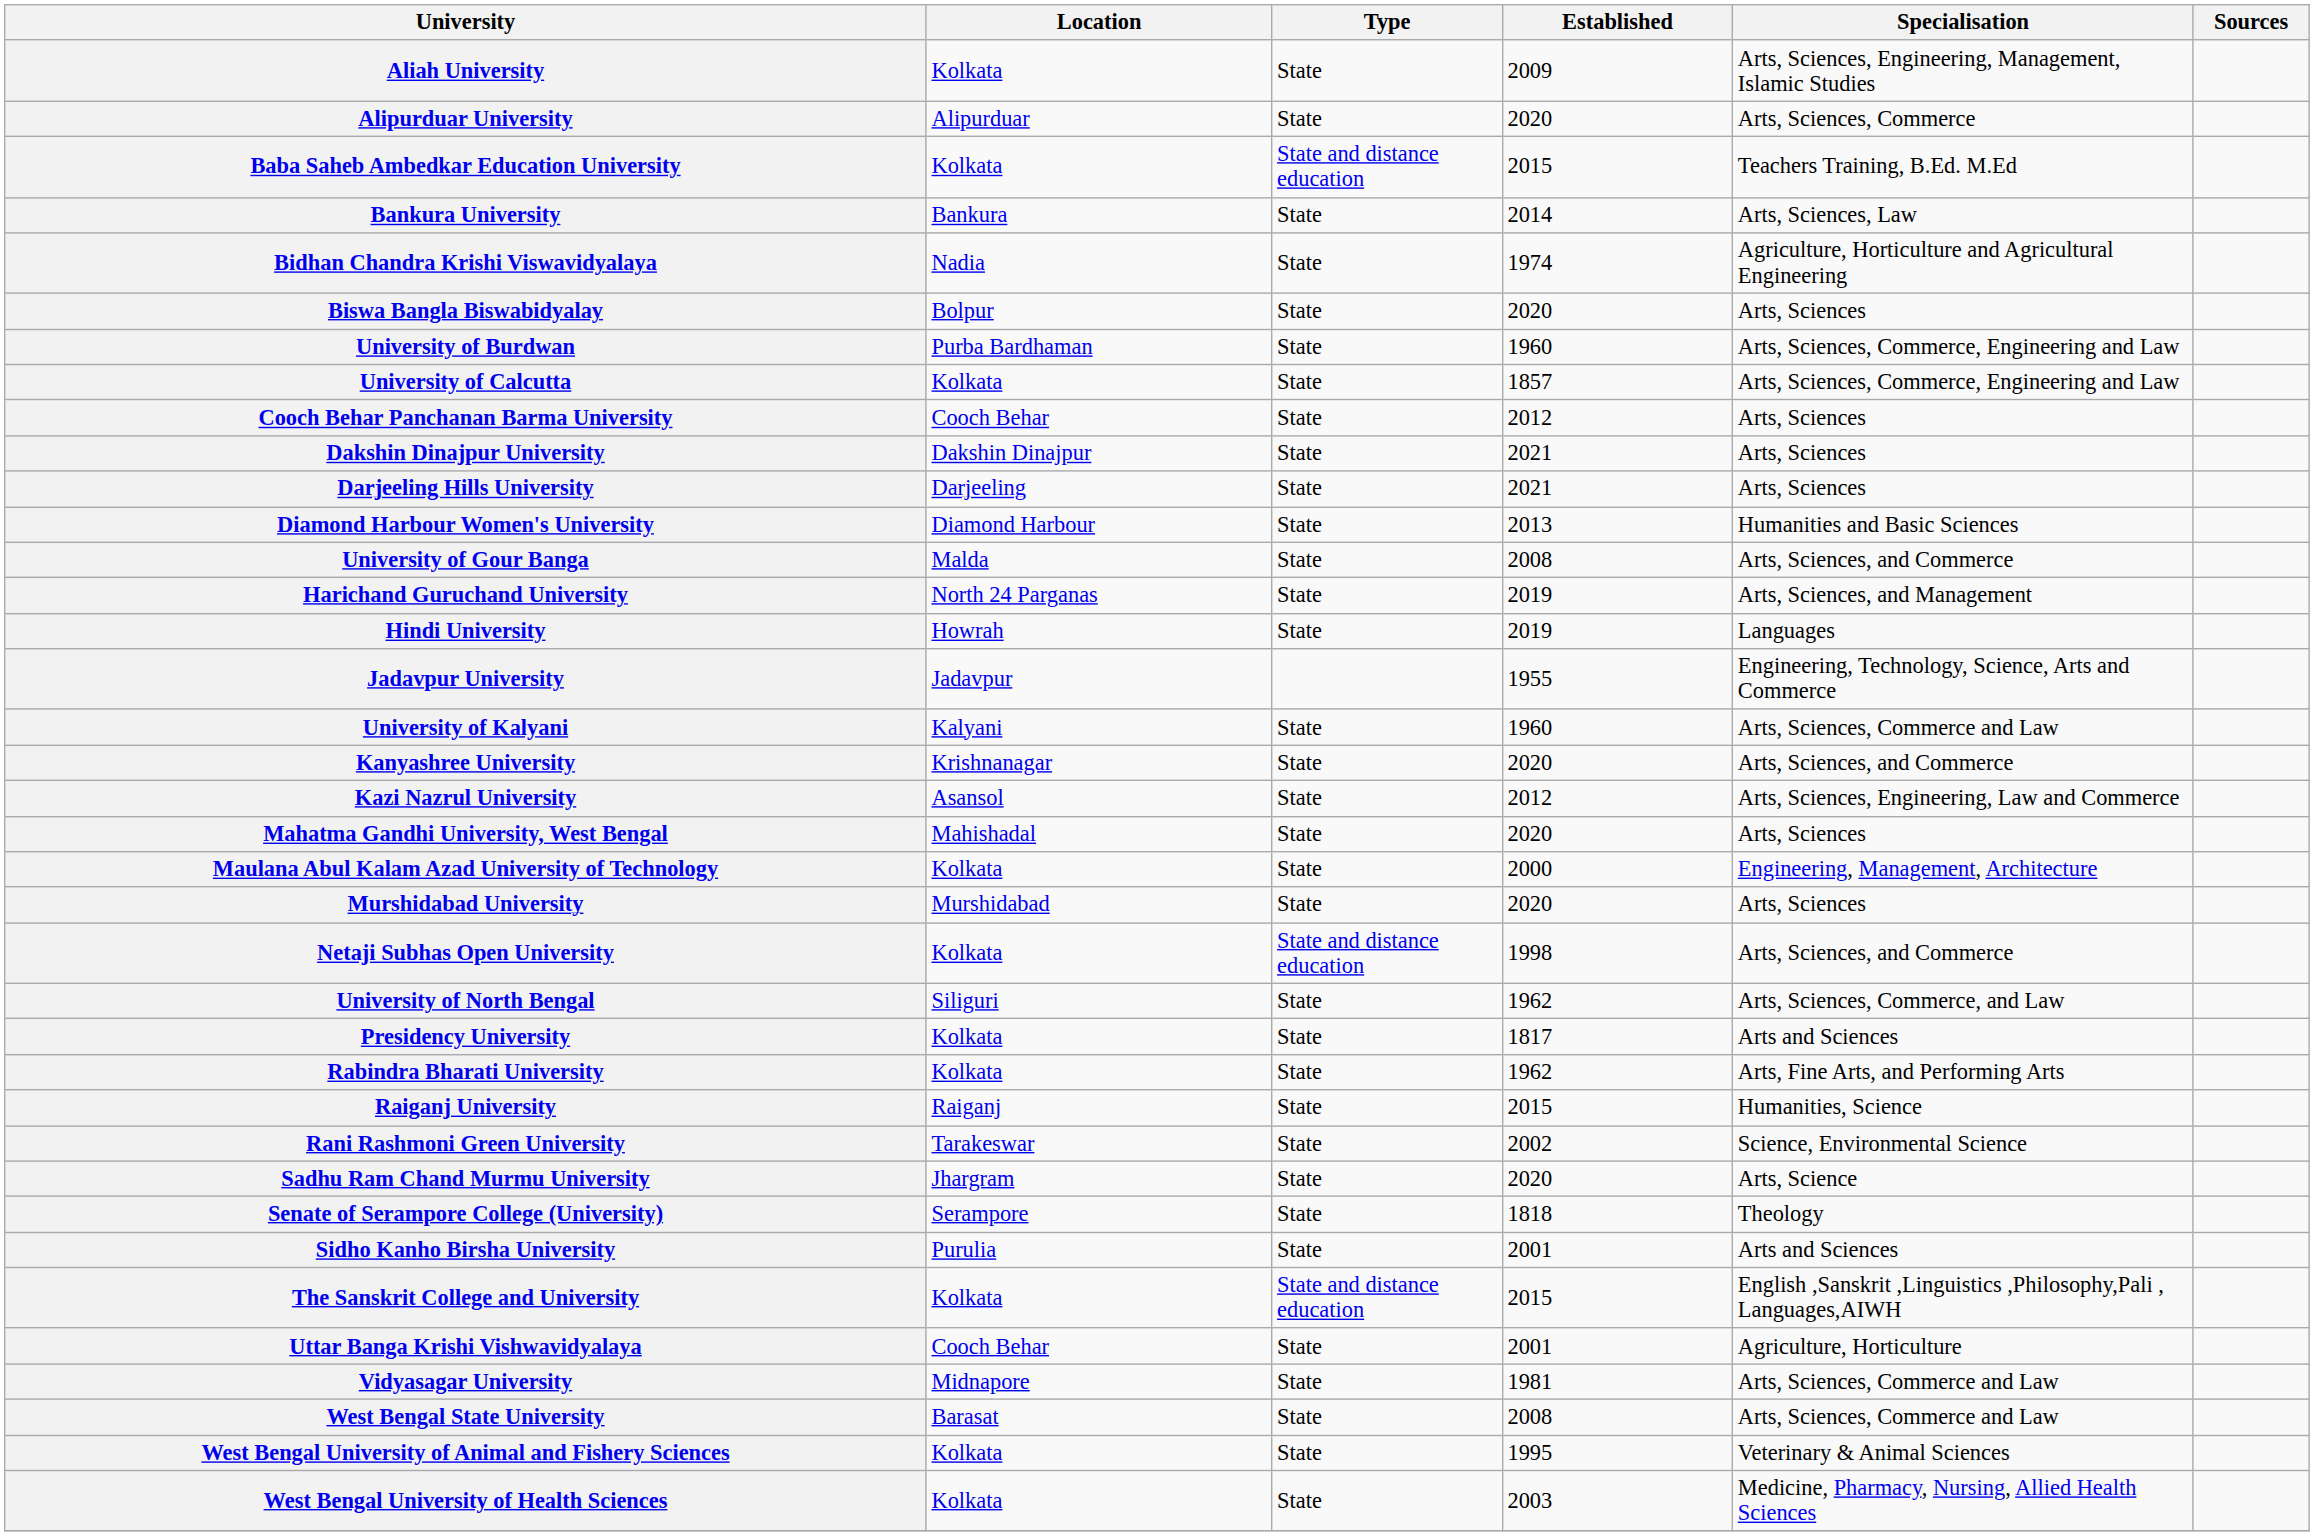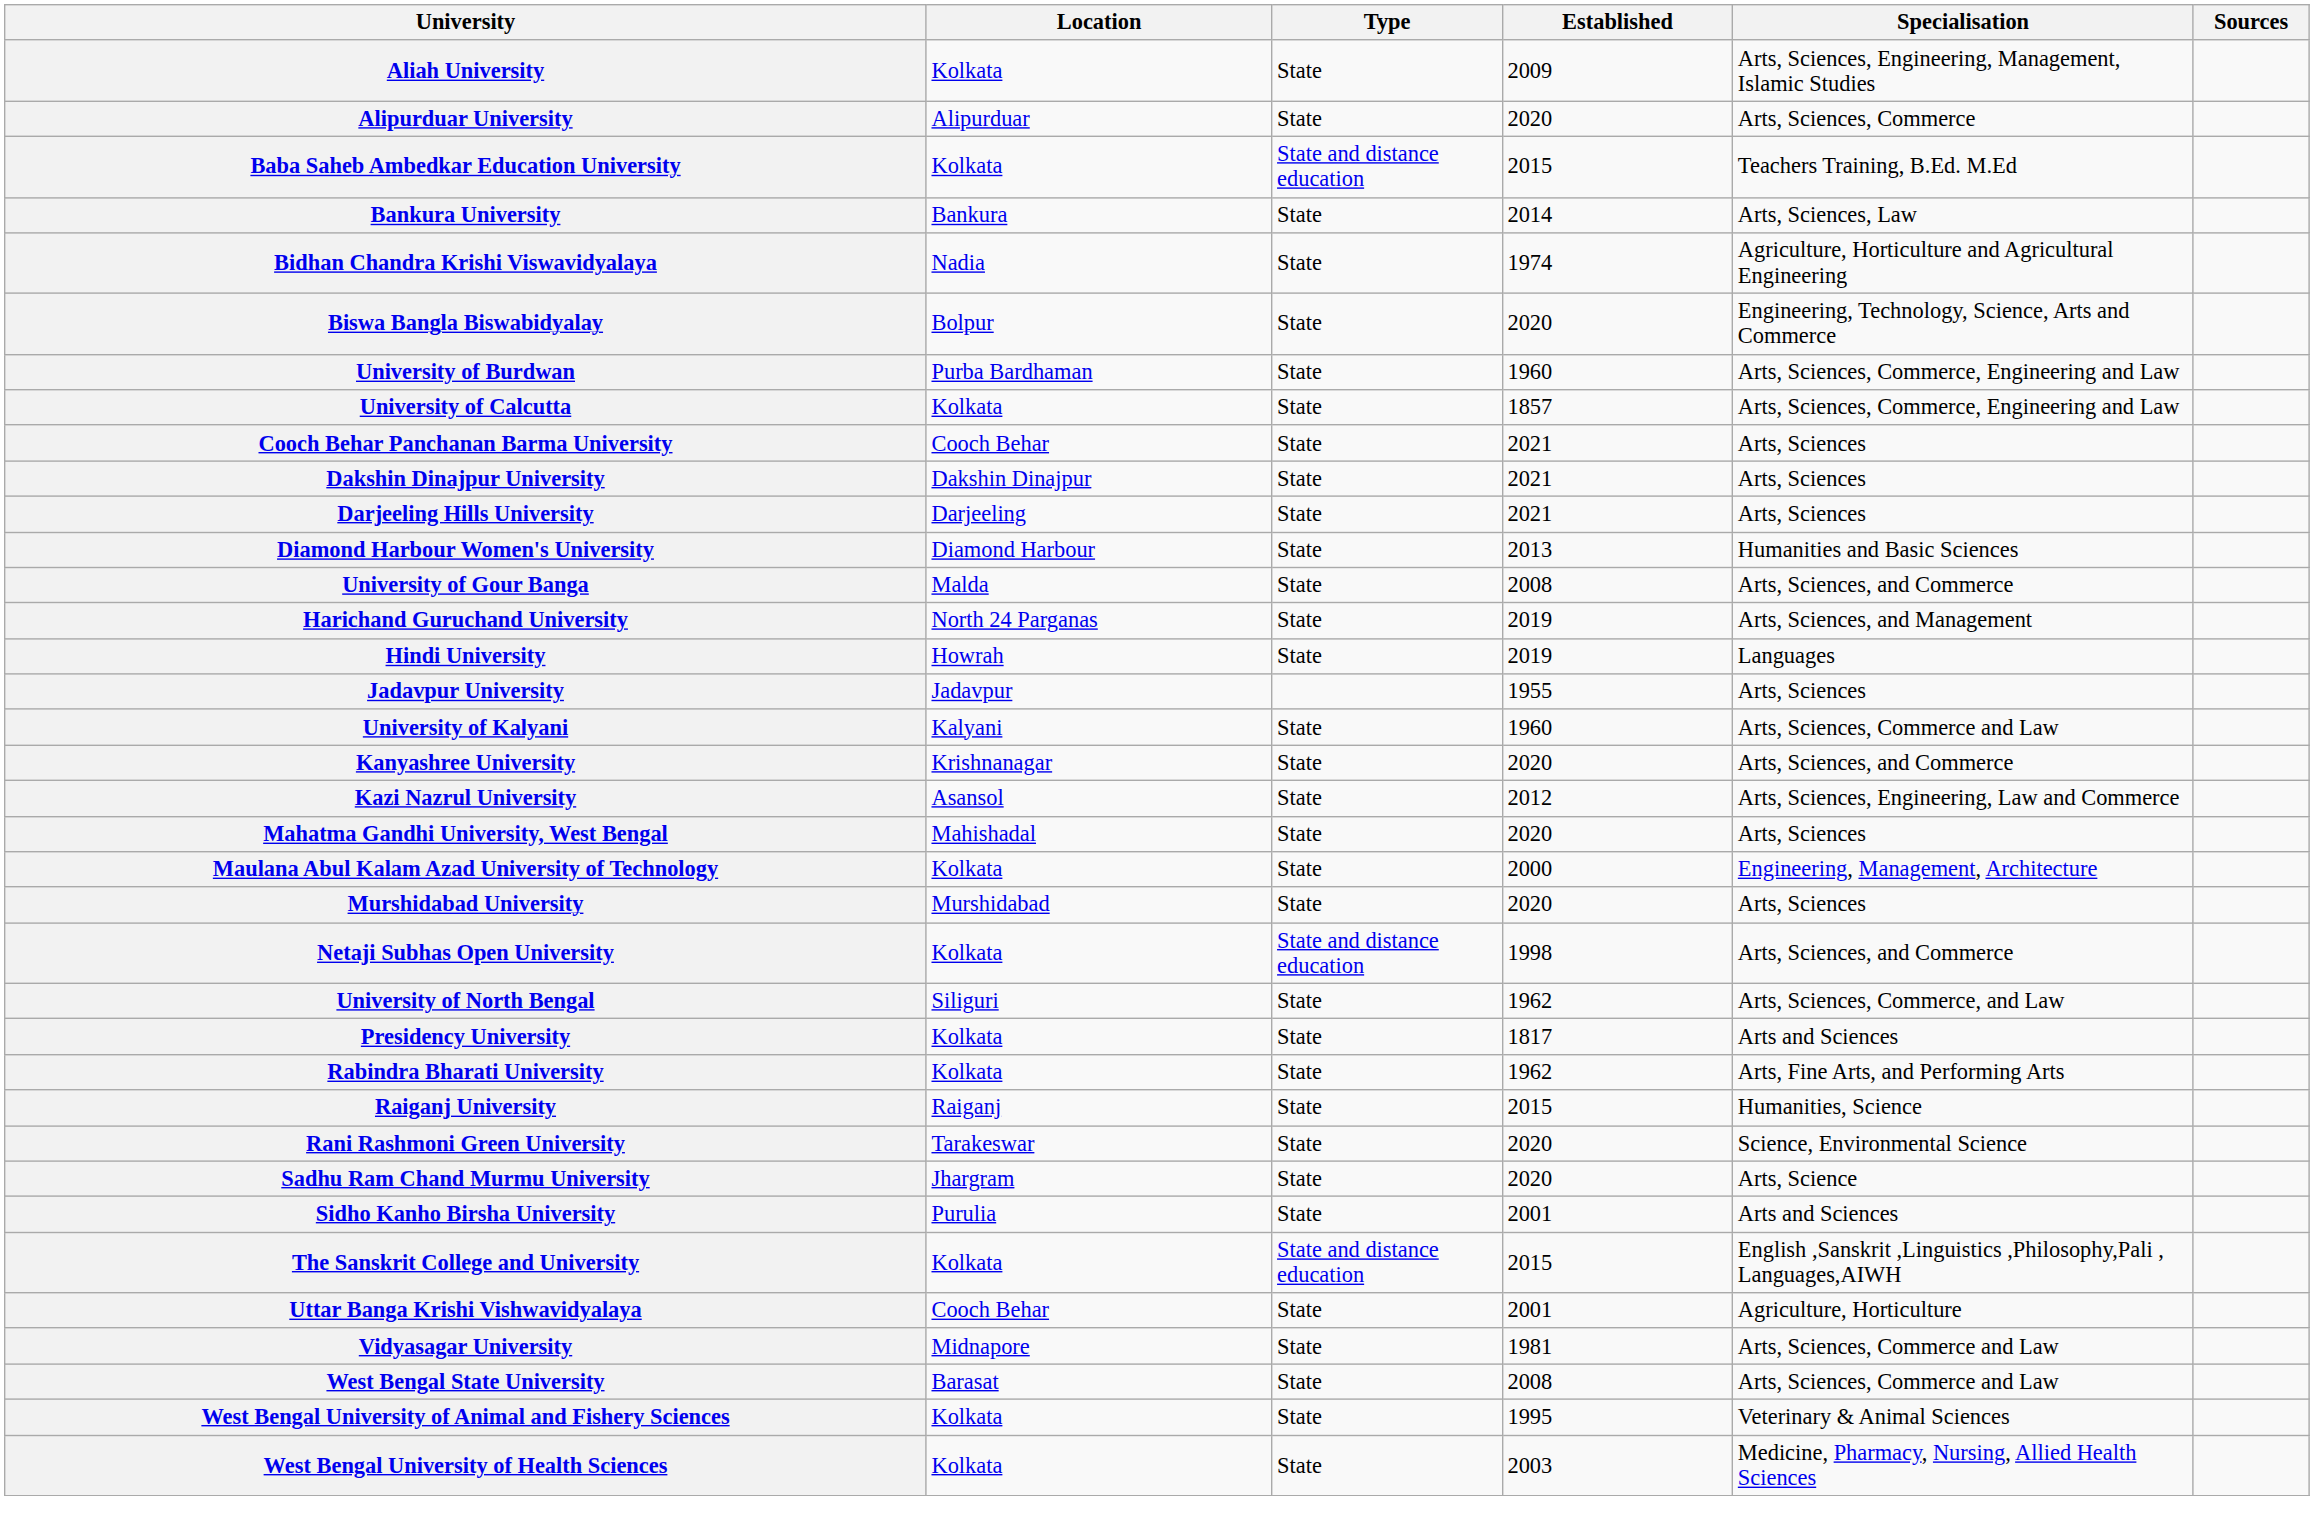(1802, 311) Arts, Sciences -> (1934, 323) Engineering, Technology, Science, Arts and Commerce
(1530, 417) 2012 -> (1530, 442) 2021
(1934, 678) Engineering, Technology, Science, Arts and Commerce -> (1802, 691) Arts, Sciences
(1530, 1142) 2002 -> (1530, 1142) 2020
- row: (465, 1214)
